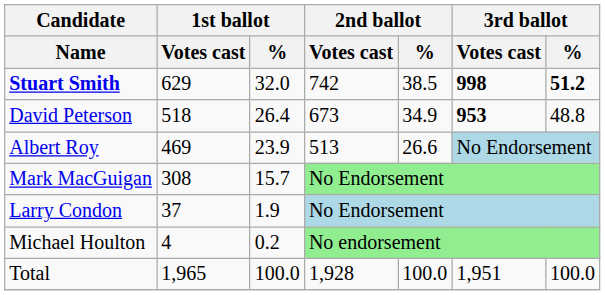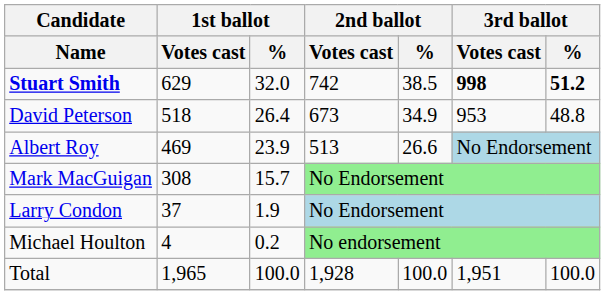(472, 115) bold -> (472, 115) normal
